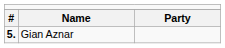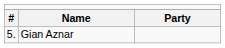(11, 35) bold -> (11, 35) normal
